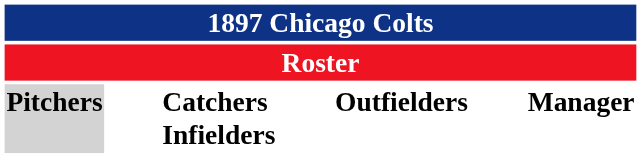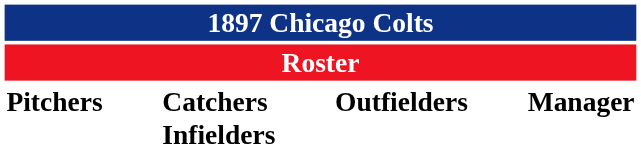(55, 101) lightgrey background -> (55, 101) no background
